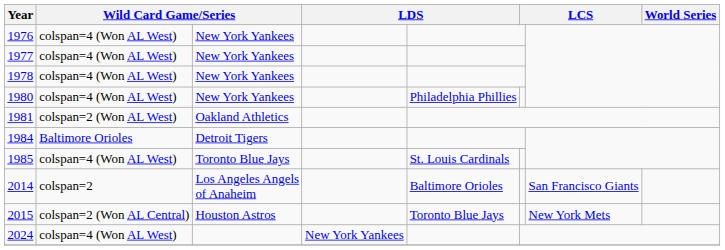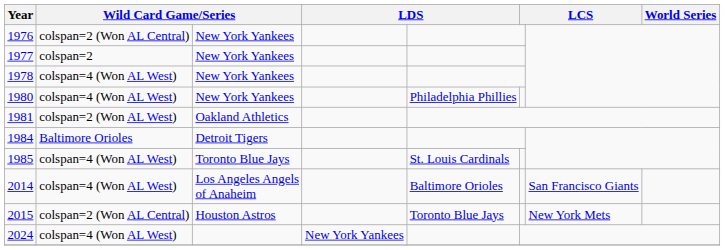(108, 35) colspan=4 (Won AL West) -> (114, 35) colspan=2 (Won AL Central)
(108, 55) colspan=4 (Won AL West) -> (66, 55) colspan=2
(66, 186) colspan=2 -> (108, 186) colspan=4 (Won AL West)
